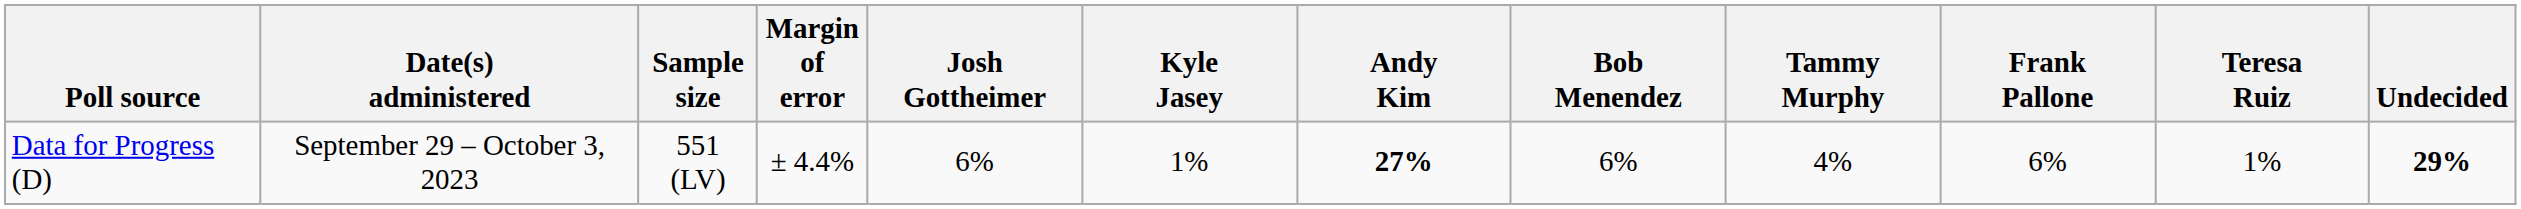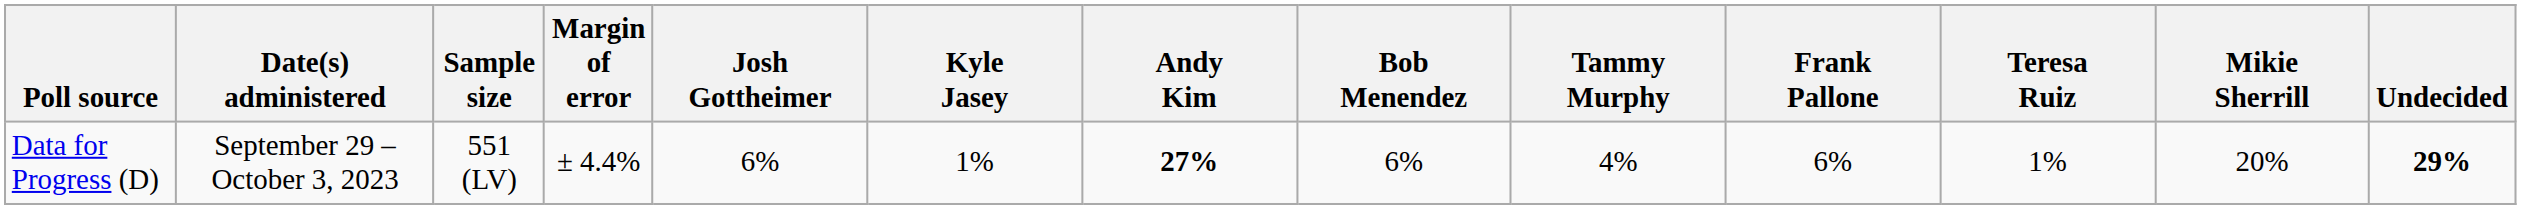+ column: (2262, 80)
